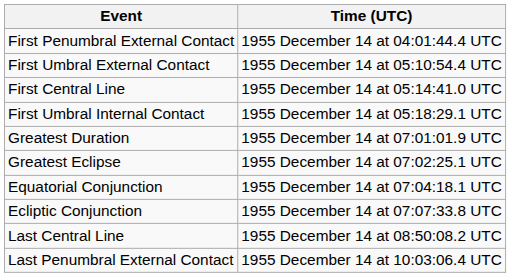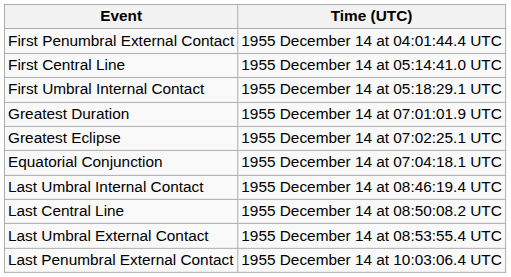- row: (109, 65)
- row: (75, 211)
+ row: (106, 187)
+ row: (108, 235)
